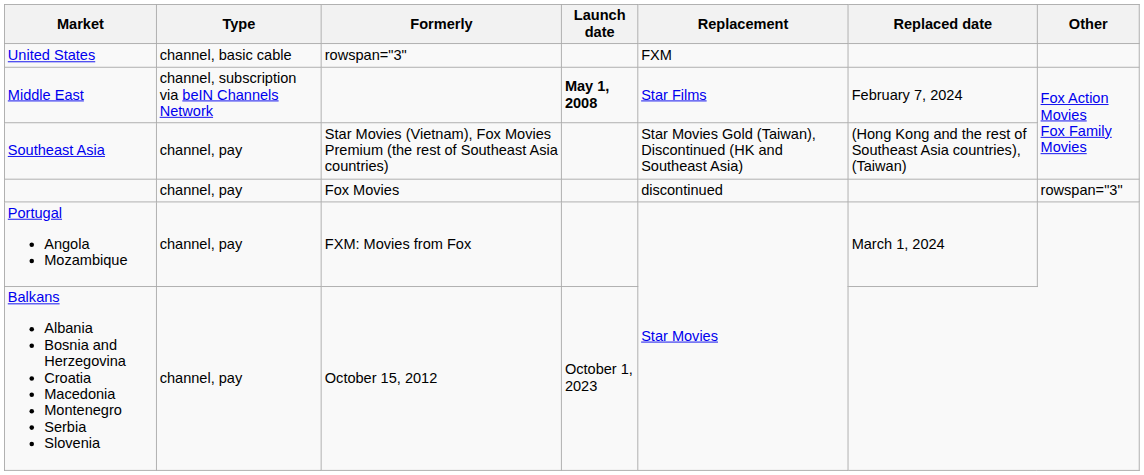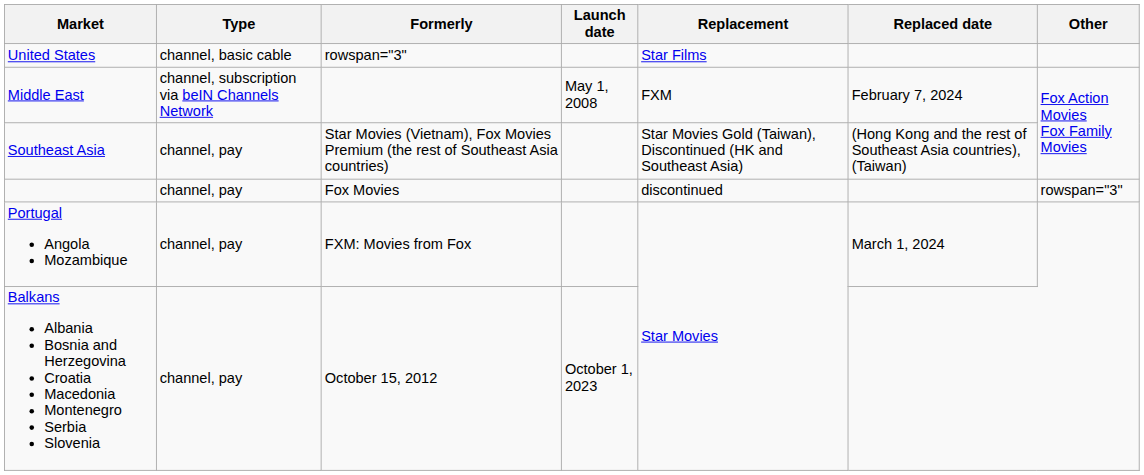(656, 55) FXM -> (674, 55) Star Films
(587, 94) bold -> (587, 94) normal
(674, 94) Star Films -> (656, 94) FXM
